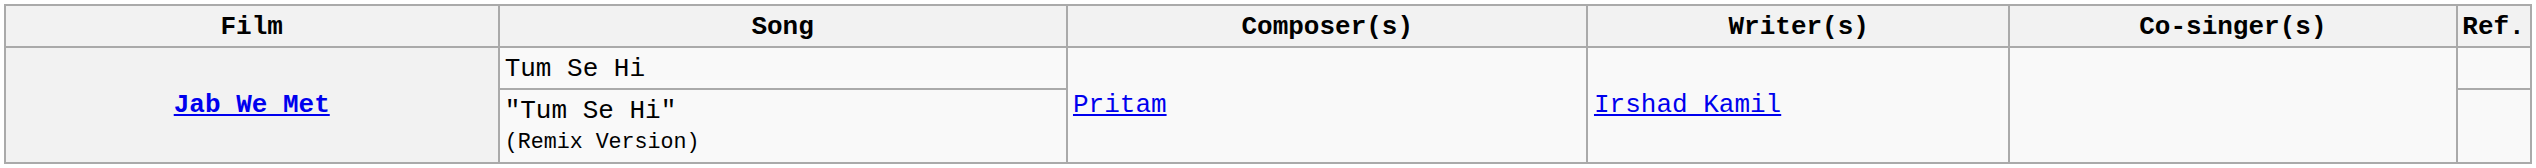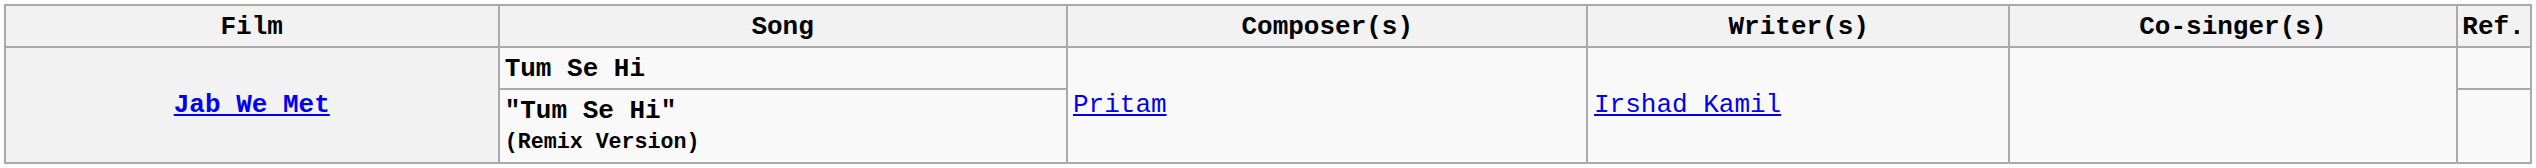(575, 69) normal -> (575, 69) bold
(602, 125) normal -> (602, 126) bold
